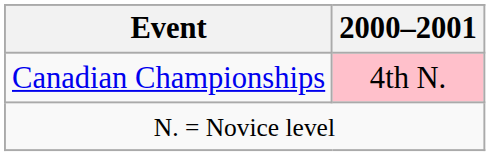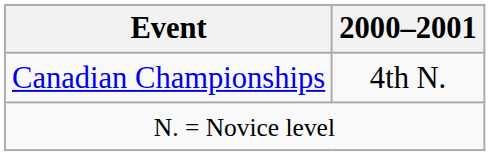(408, 77) pink background -> (408, 77) no background
